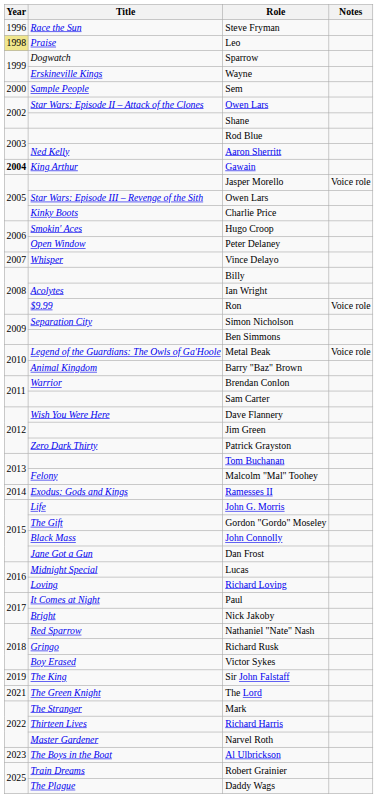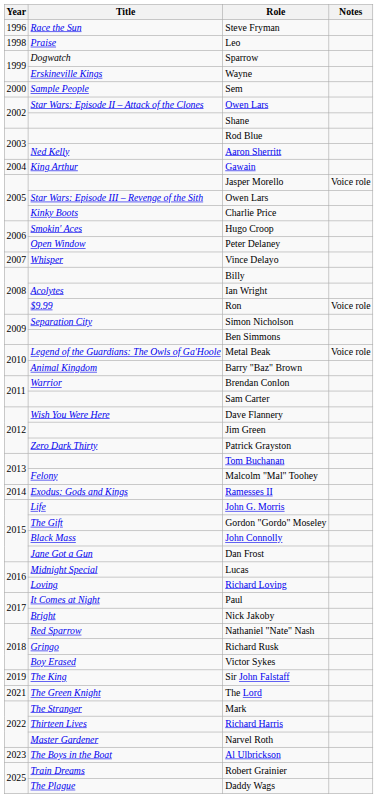(16, 43) khaki background -> (16, 43) no background
(16, 167) bold -> (16, 167) normal
